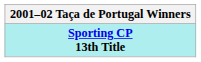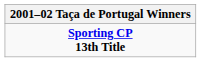(100, 40) paleturquoise background -> (100, 40) no background
